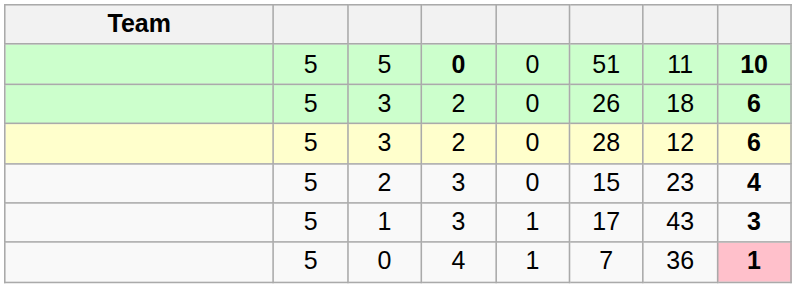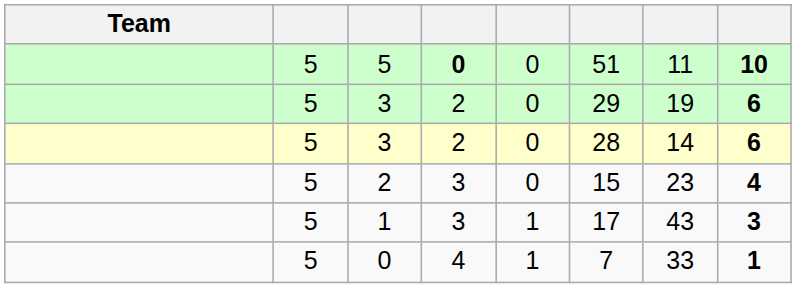(606, 103) 26 -> (606, 103) 29
(680, 103) 18 -> (680, 103) 19
(680, 143) 12 -> (680, 143) 14
(680, 261) 36 -> (680, 261) 33
(754, 261) pink background -> (754, 261) no background
